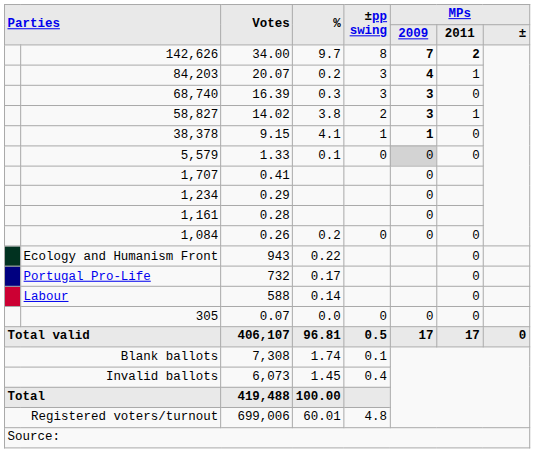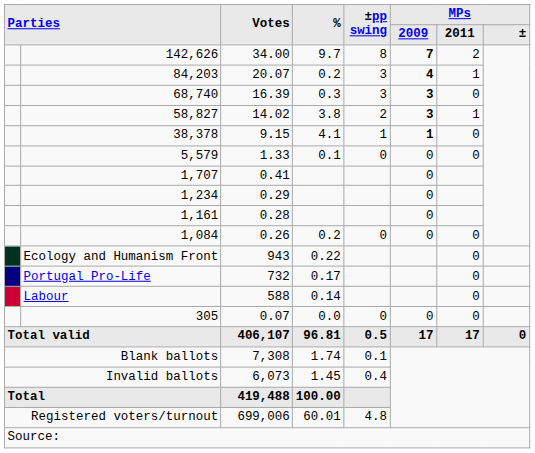(476, 55) bold -> (476, 55) normal
(430, 156) lightgrey background -> (430, 156) no background
